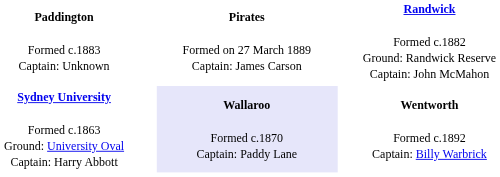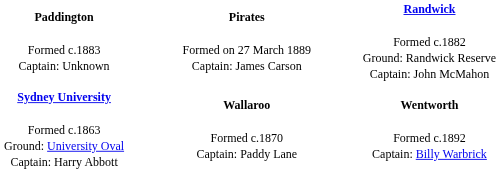(247, 129) lavender background -> (247, 129) no background
